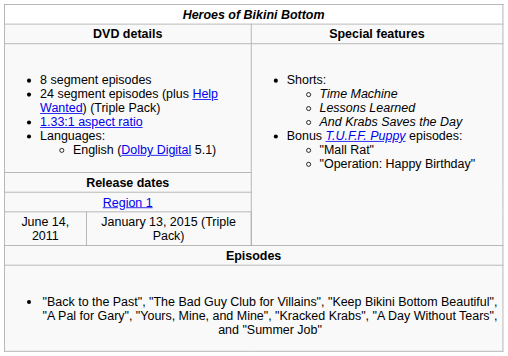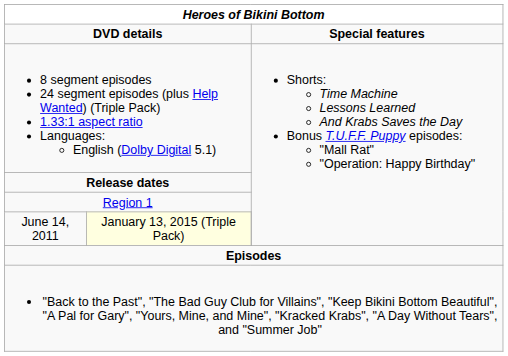(169, 229) no background -> (169, 229) lightyellow background
